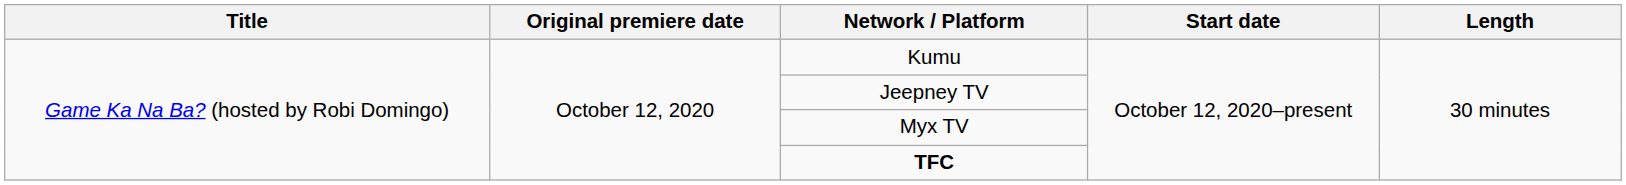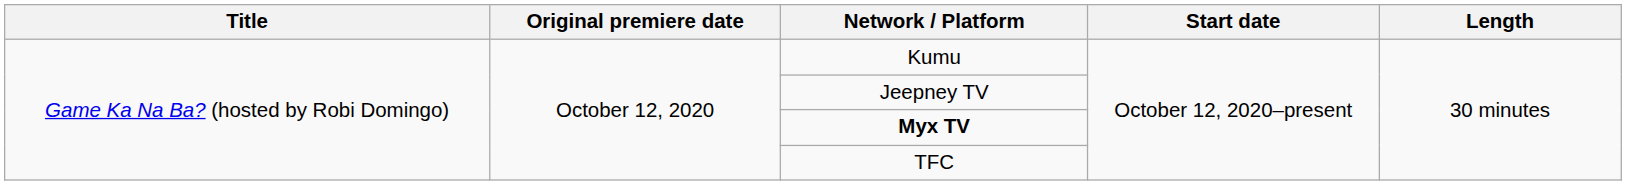(934, 127) normal -> (934, 127) bold
(934, 162) bold -> (934, 162) normal
